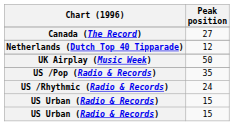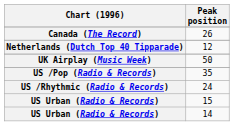(207, 34) 27 -> (207, 34) 26
(207, 114) 15 -> (207, 114) 14
